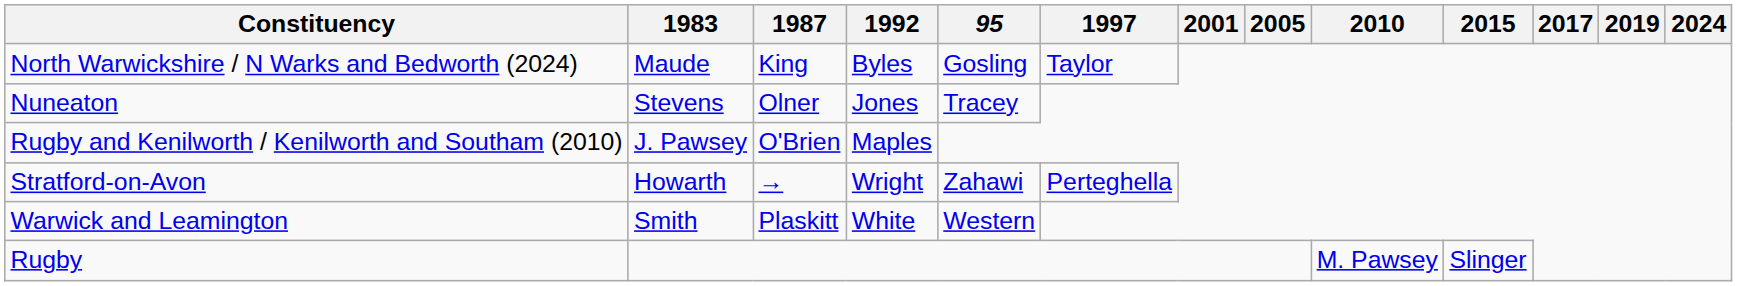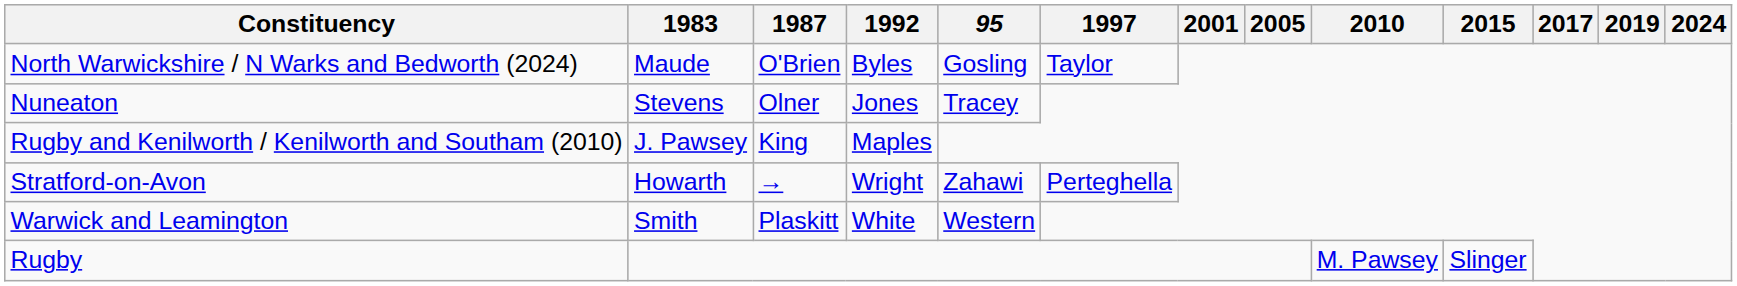(783, 63) King -> (799, 63) O'Brien
(799, 142) O'Brien -> (783, 142) King
